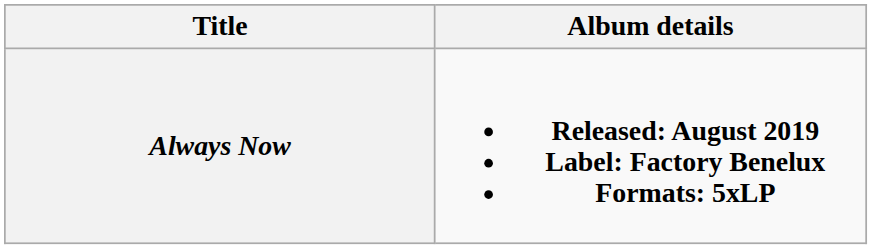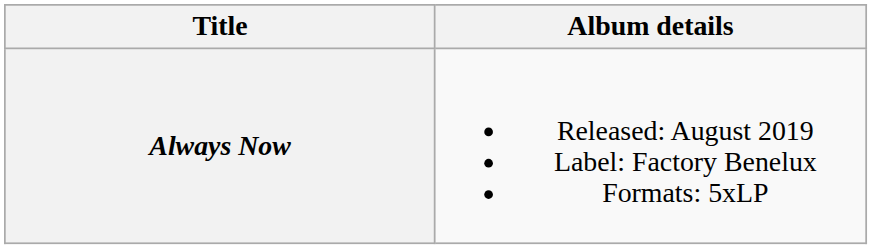(651, 162) bold -> (651, 162) normal
